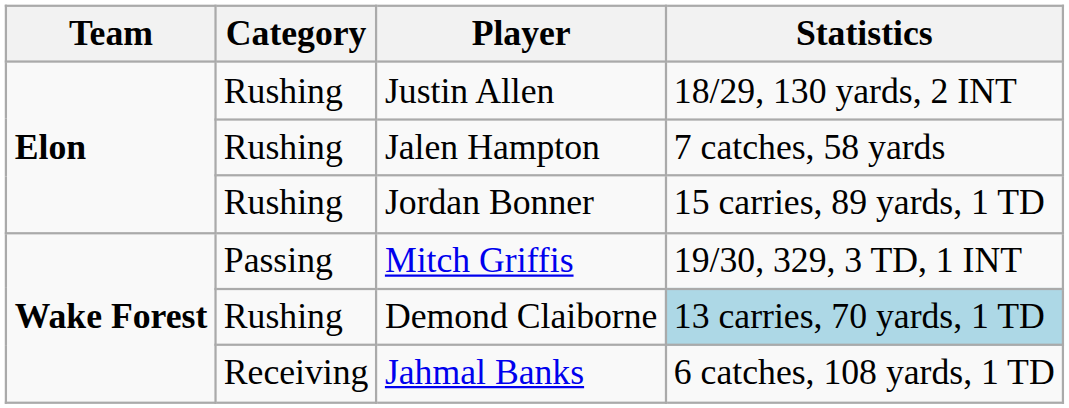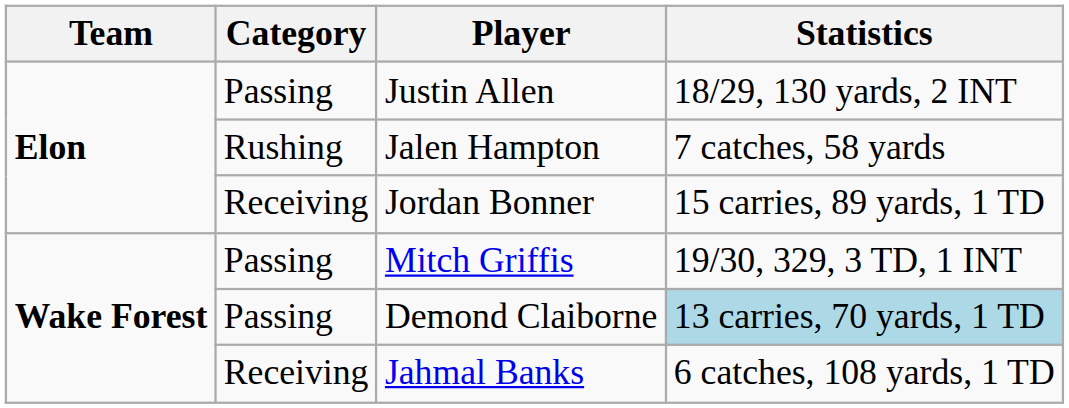(283, 90) Rushing -> (278, 90) Passing
(283, 203) Rushing -> (296, 203) Receiving
(283, 316) Rushing -> (278, 316) Passing
